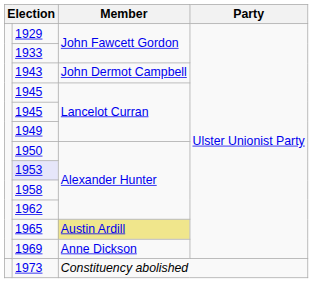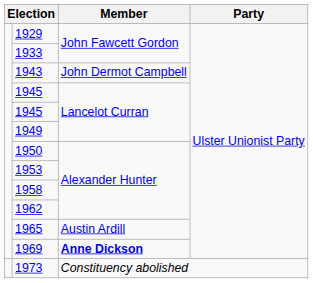(29, 170) lavender background -> (29, 170) no background
(93, 229) khaki background -> (93, 229) no background
(99, 248) normal -> (102, 248) bold
